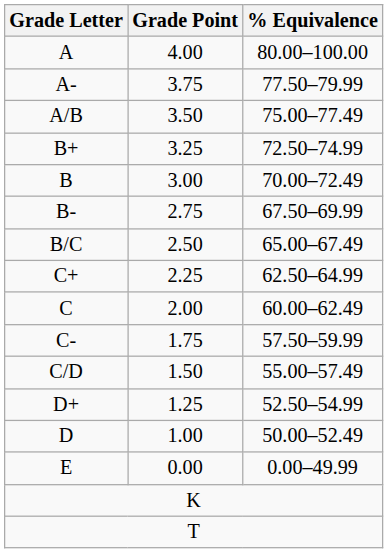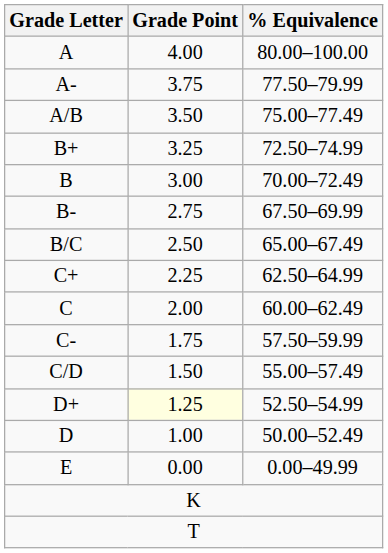(185, 404) no background -> (185, 404) lightyellow background
